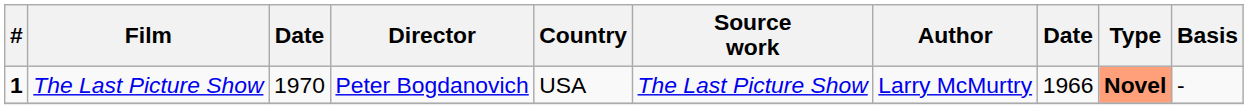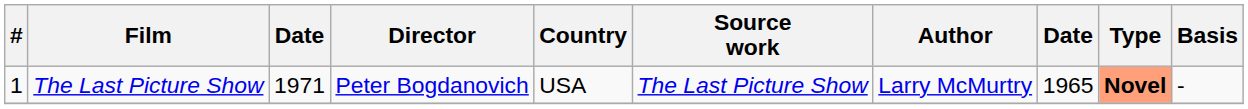(16, 84) bold -> (16, 84) normal
(299, 84) 1970 -> (299, 84) 1971
(1068, 84) 1966 -> (1068, 84) 1965
